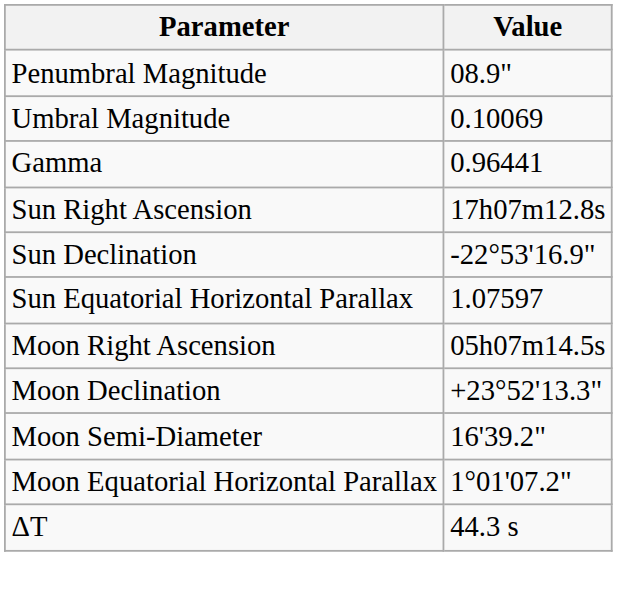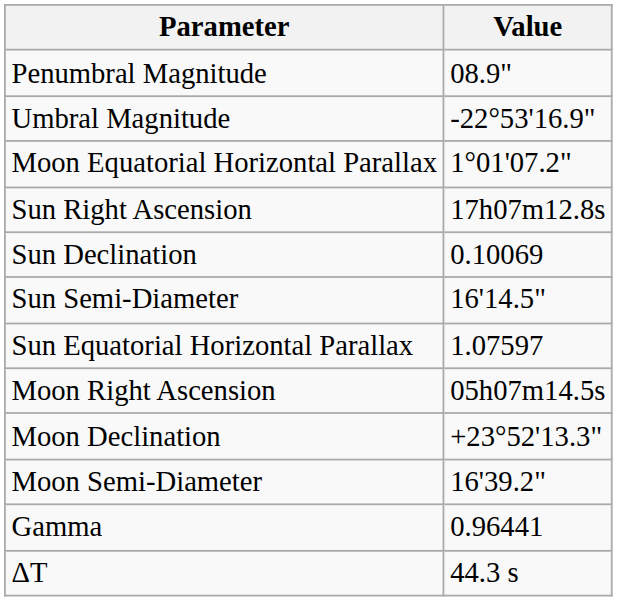(497, 118) 0.10069 -> (523, 118) -22°53'16.9"
rows swapped: (57, 163) <-> (224, 481)
(523, 254) -22°53'16.9" -> (497, 254) 0.10069
+ row: (125, 299)
